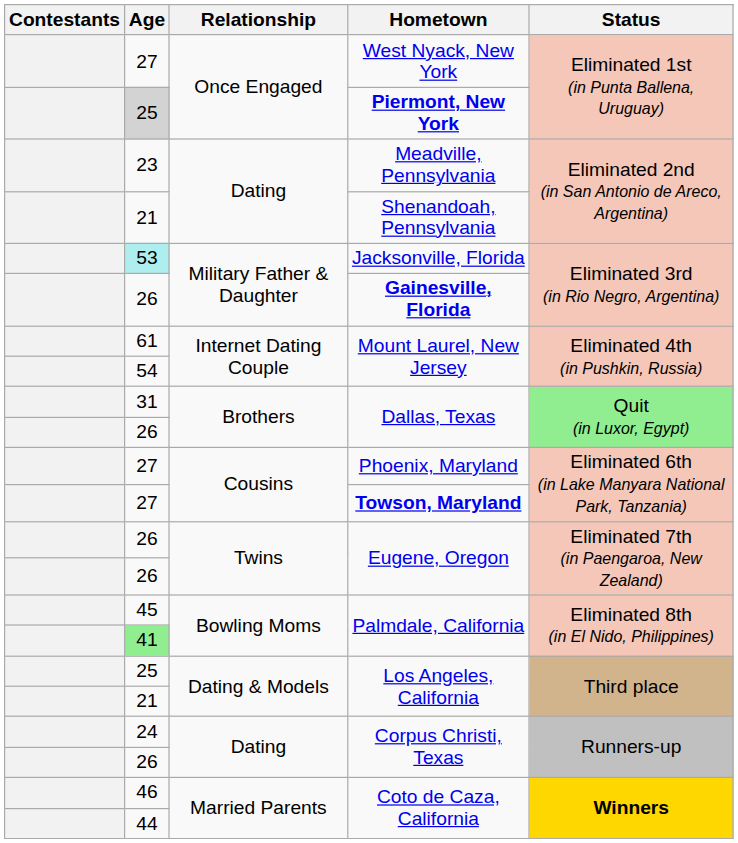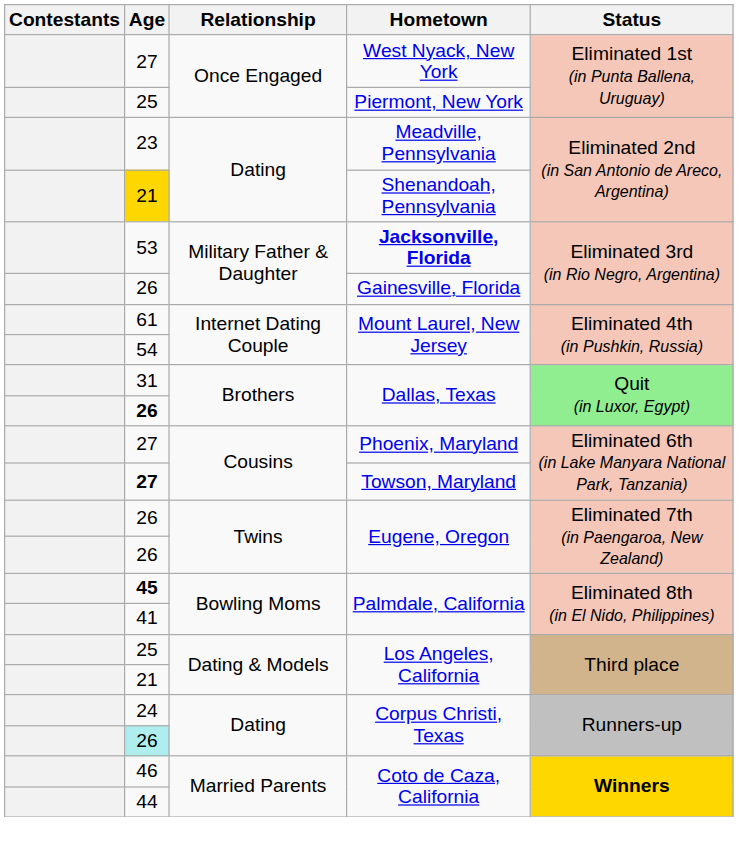(147, 113) lightgrey background -> (147, 102) no background
(438, 113) bold -> (439, 102) normal
(147, 217) no background -> (147, 195) gold background
(147, 258) paleturquoise background -> (147, 247) no background
(438, 258) normal -> (439, 247) bold
(438, 299) bold -> (439, 288) normal
(147, 432) normal -> (147, 410) bold
(147, 502) normal -> (147, 481) bold
(438, 502) bold -> (439, 481) normal
(147, 609) normal -> (147, 588) bold
(147, 640) lightgreen background -> (147, 618) no background
(147, 762) no background -> (147, 740) paleturquoise background
